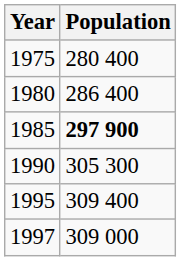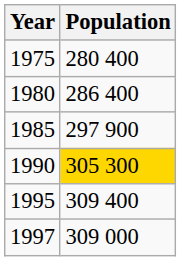(102, 129) bold -> (102, 129) normal
(102, 165) no background -> (102, 165) gold background
